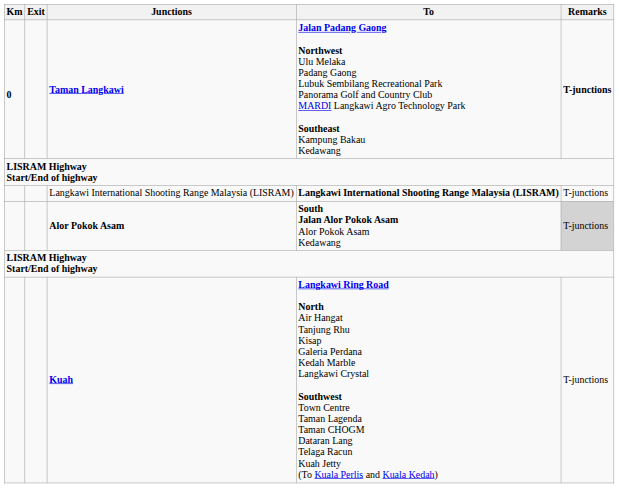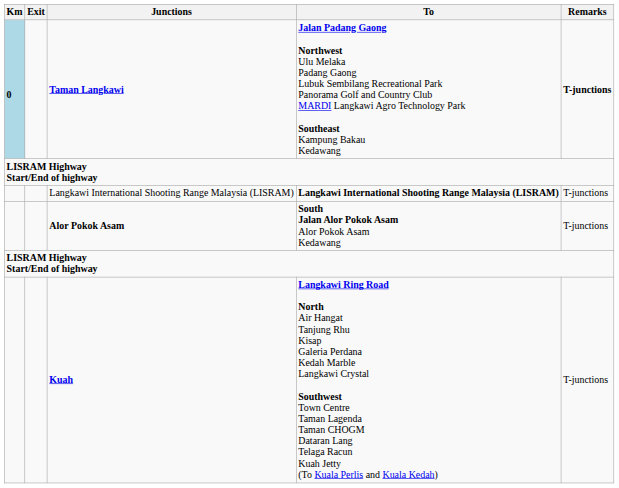(9, 95) no background -> (9, 95) lightblue background
(586, 225) lightgrey background -> (586, 225) no background
